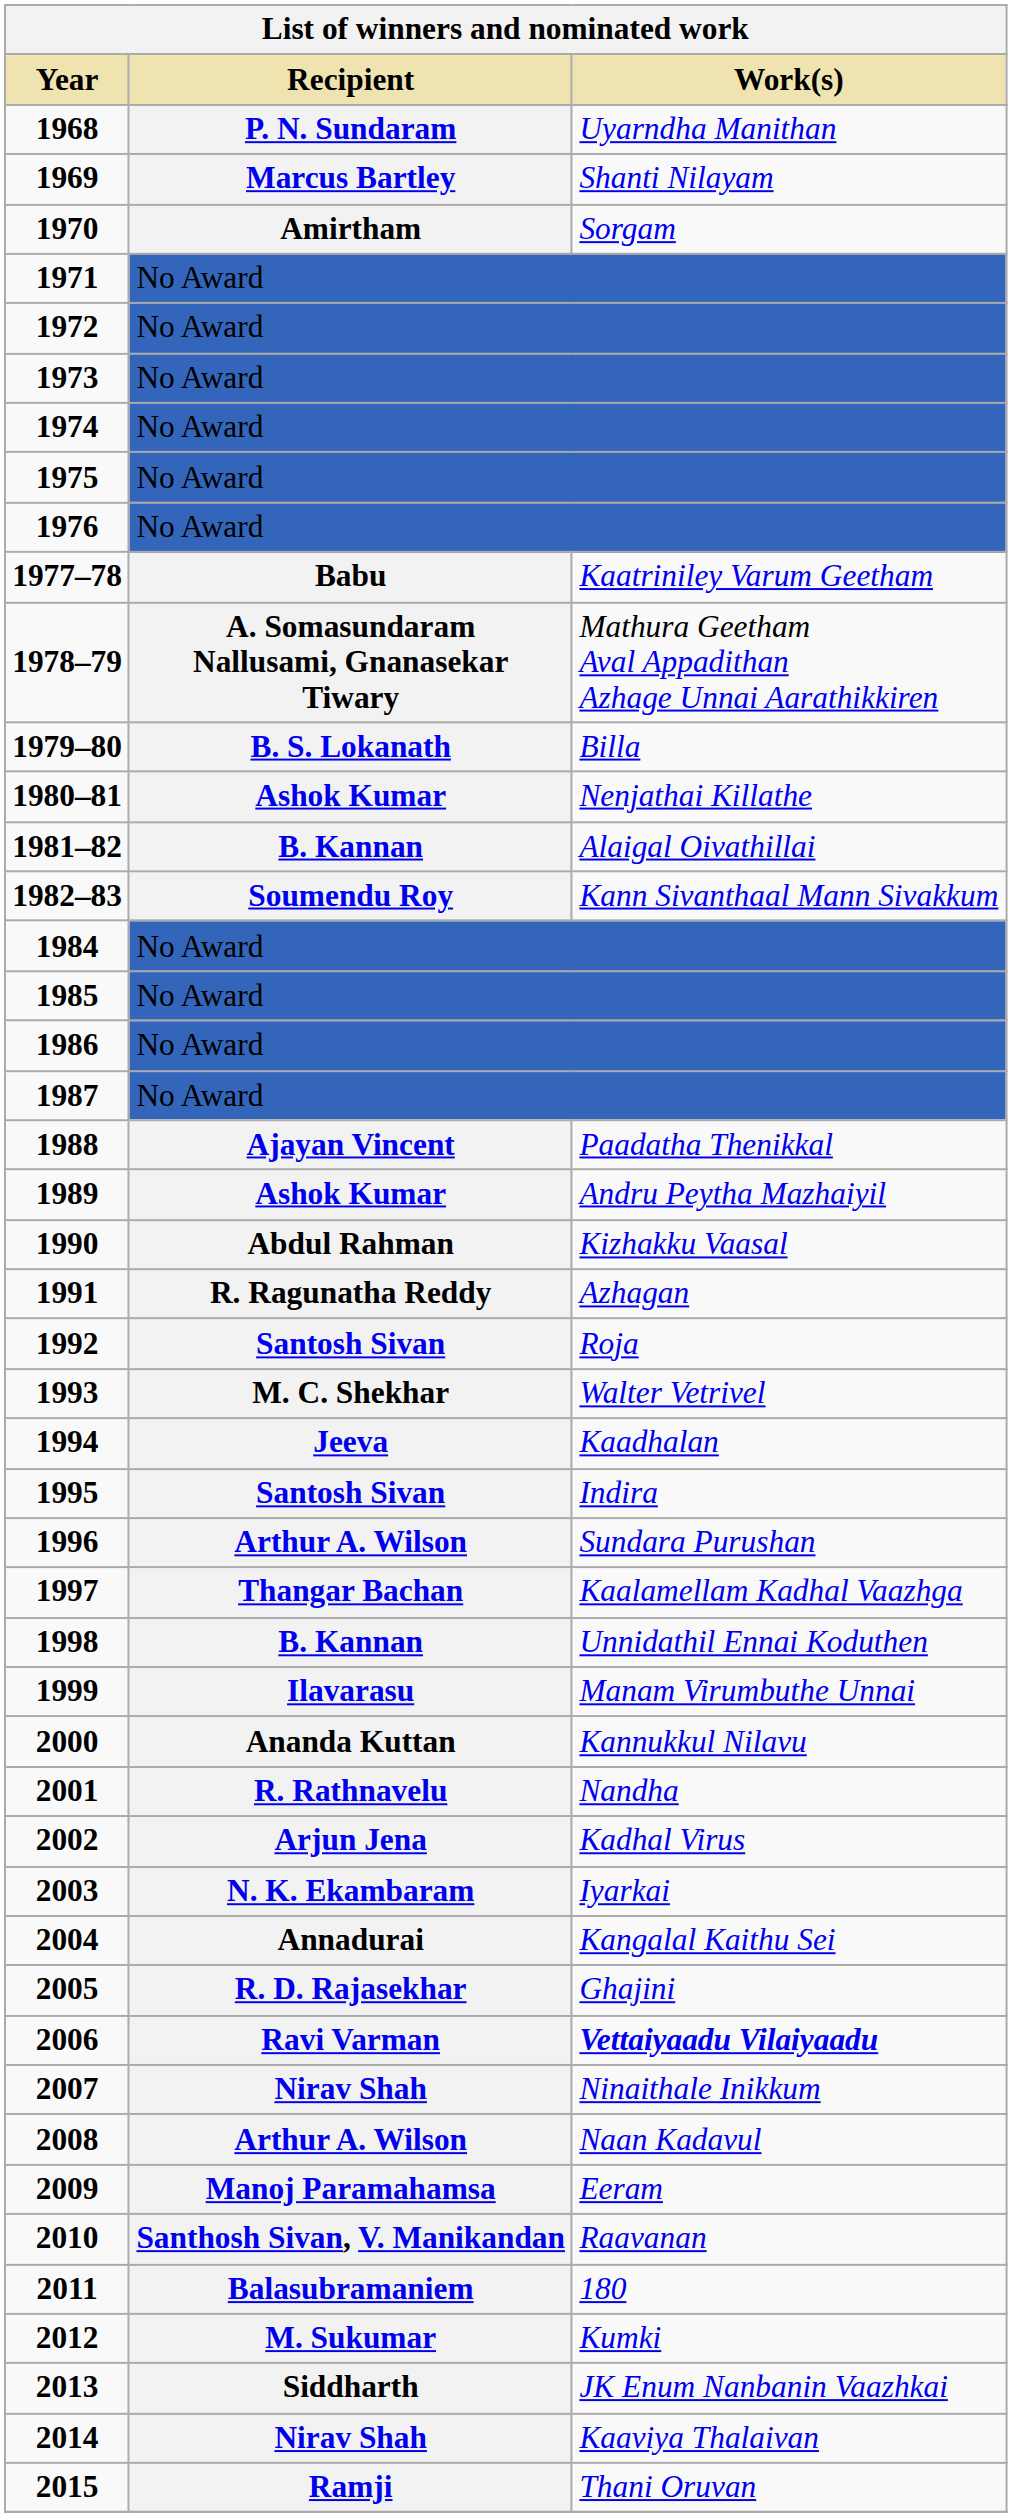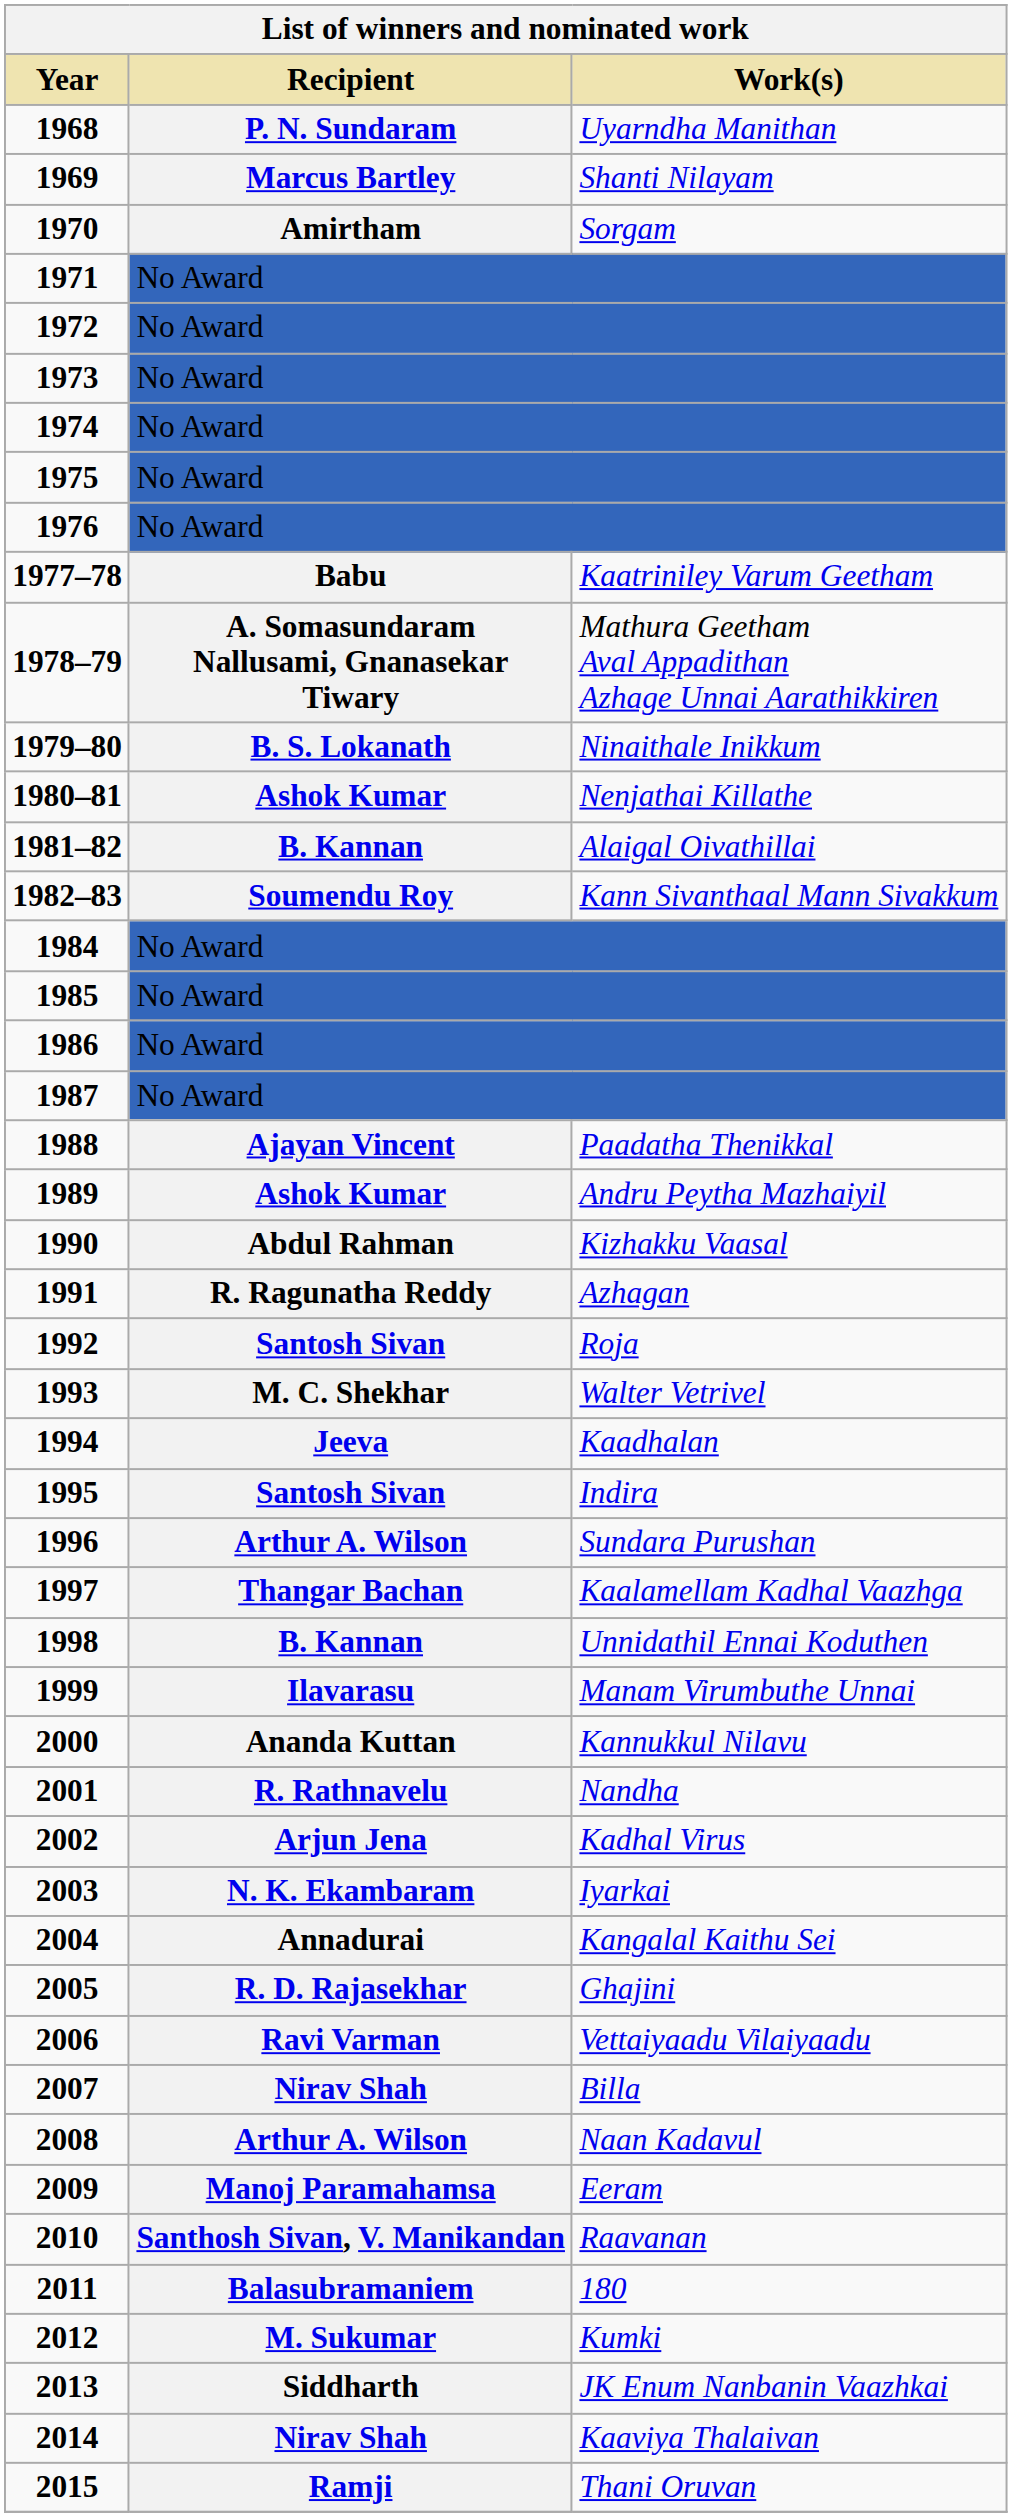(610, 746) Billa -> (700, 746) Ninaithale Inikkum
(729, 2039) bold -> (725, 2039) normal
(700, 2089) Ninaithale Inikkum -> (610, 2089) Billa
